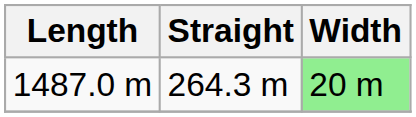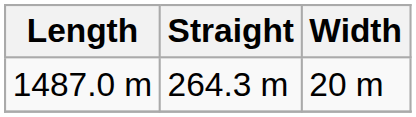(347, 84) lightgreen background -> (347, 84) no background
